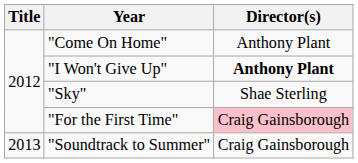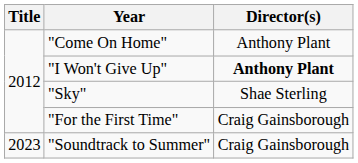(283, 119) pink background -> (283, 119) no background
(24, 145) 2013 -> (24, 145) 2023
